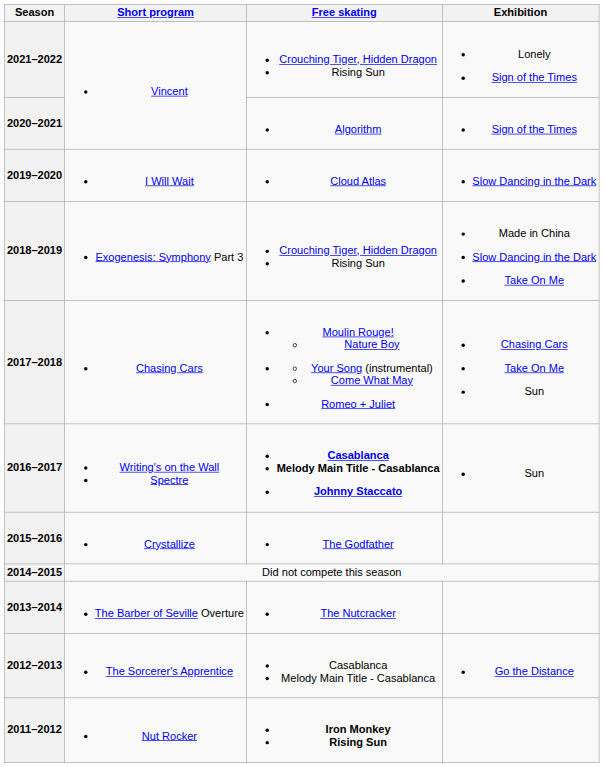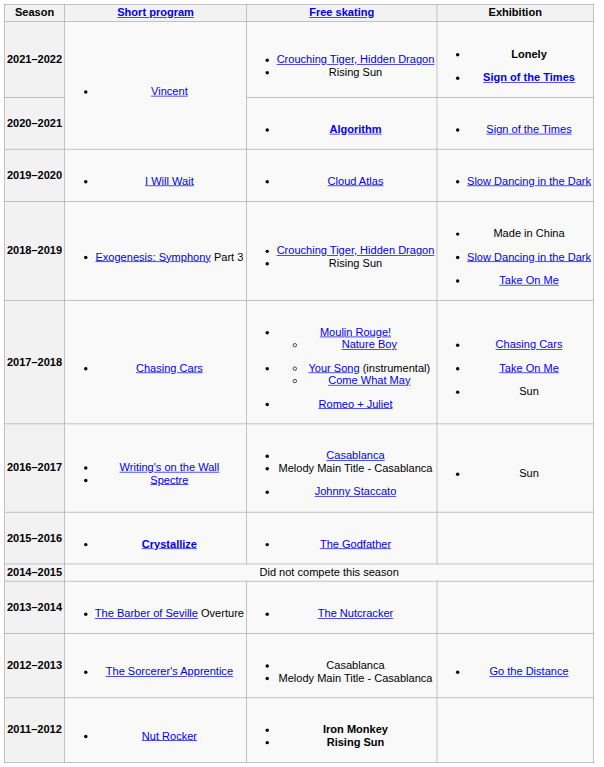(520, 66) normal -> (515, 66) bold
(344, 130) normal -> (342, 130) bold
(344, 474) bold -> (342, 474) normal
(156, 544) normal -> (156, 544) bold
